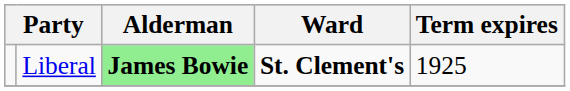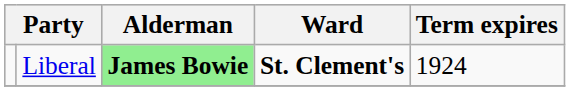(441, 65) 1925 -> (441, 65) 1924
